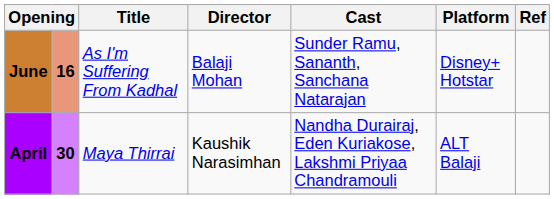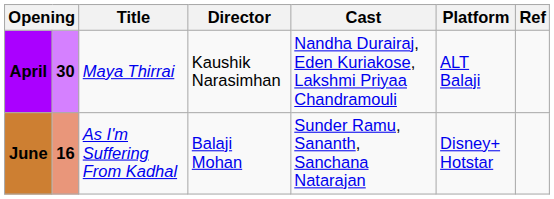rows swapped: (28, 153) <-> (28, 71)
